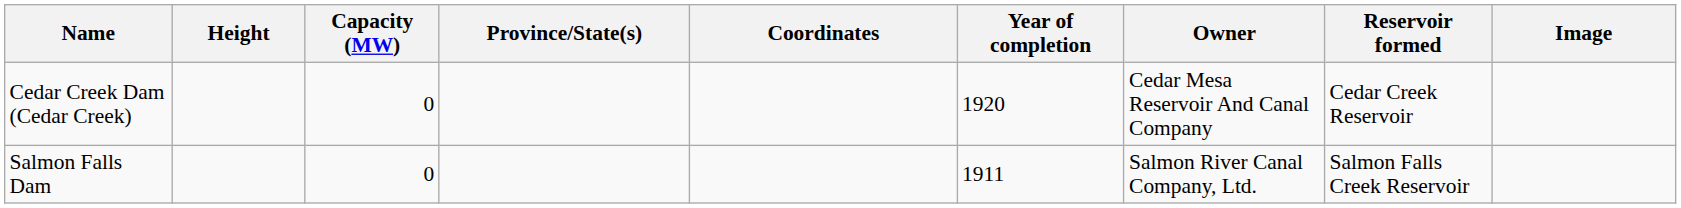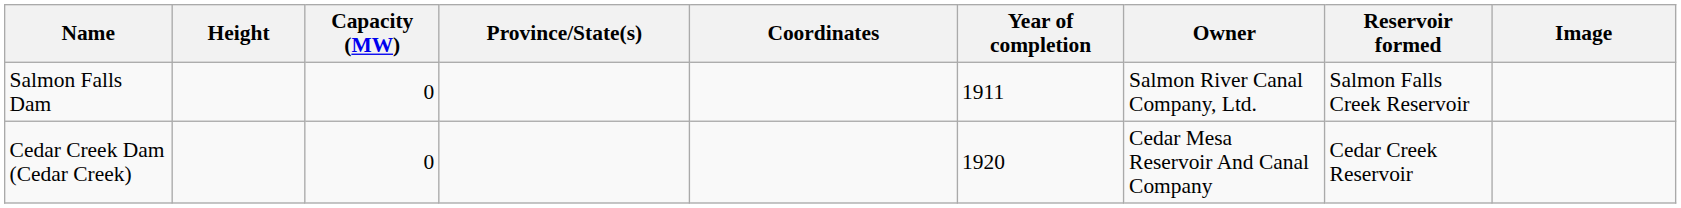rows swapped: (66, 173) <-> (87, 103)
